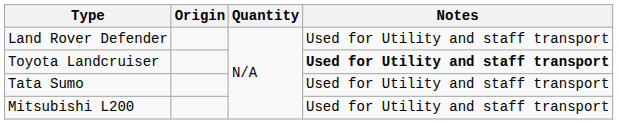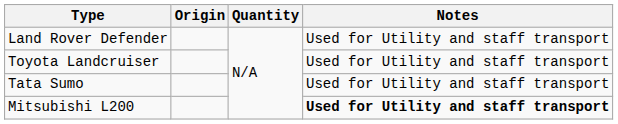(458, 62) bold -> (458, 62) normal
(458, 108) normal -> (458, 108) bold
